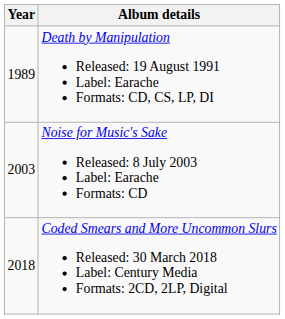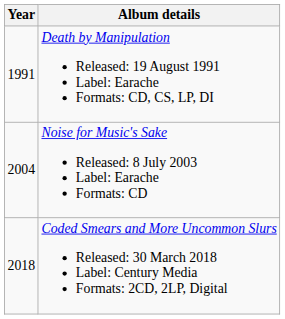(21, 74) 1989 -> (21, 74) 1991
(21, 169) 2003 -> (21, 169) 2004
